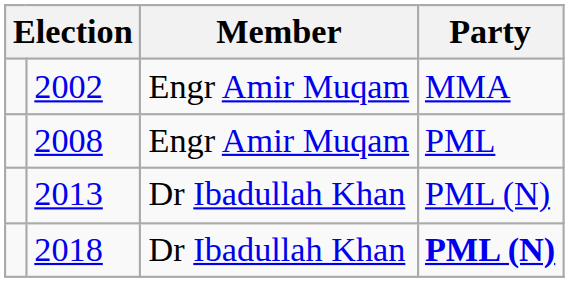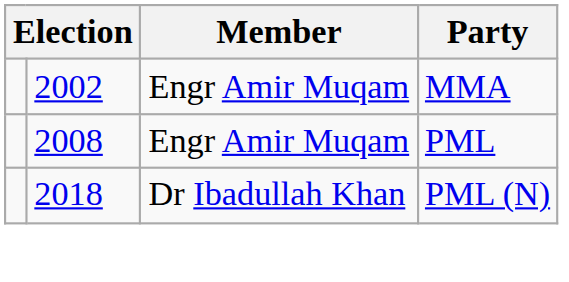- row: (69, 194)
(490, 248) bold -> (488, 194) normal
